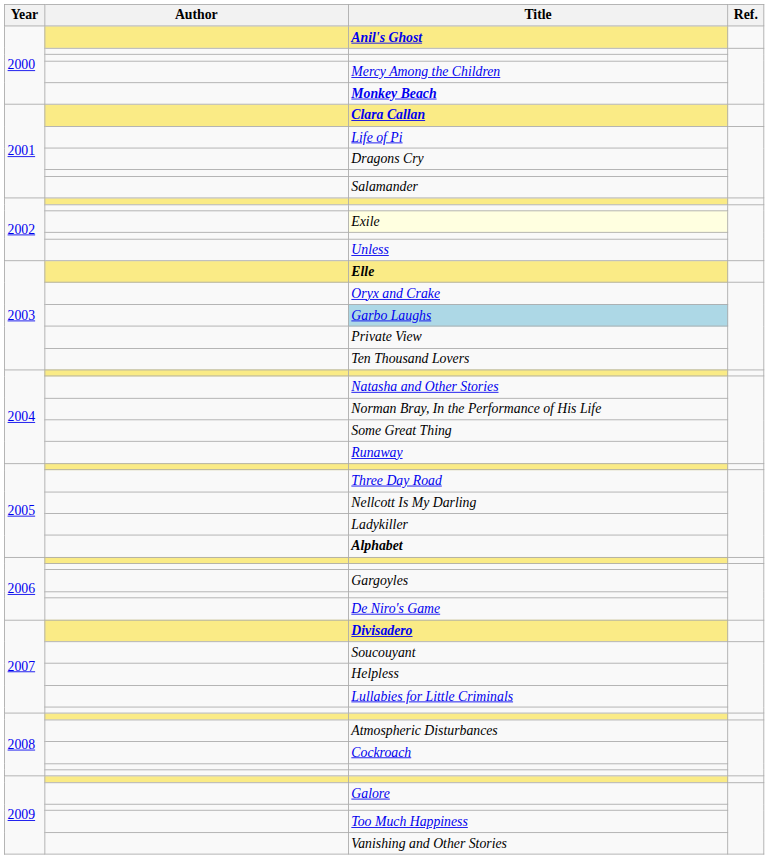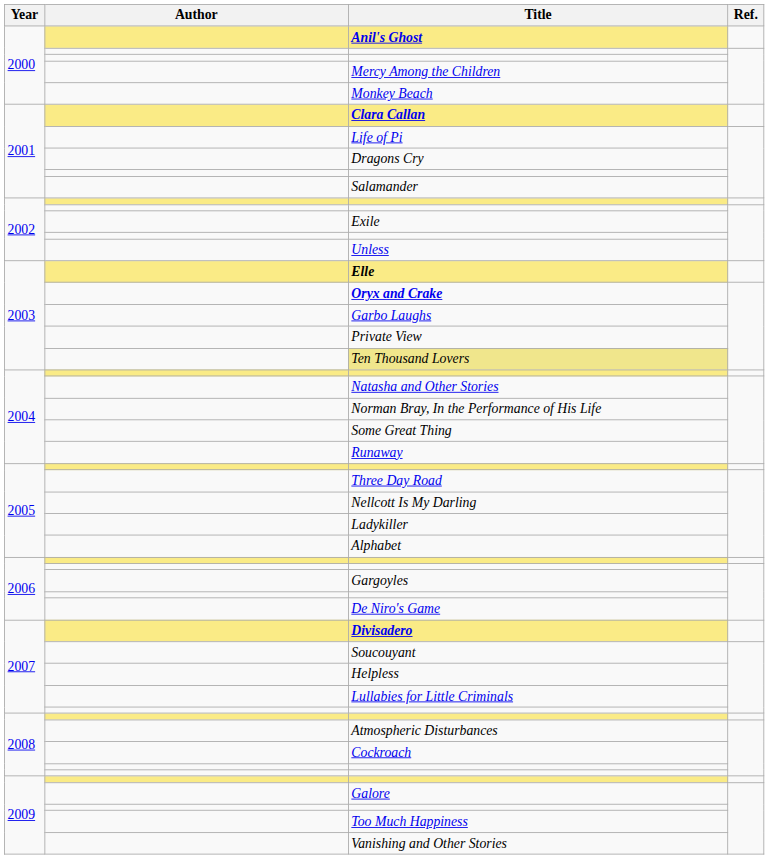(394, 93) bold -> (392, 93) normal
(365, 221) lightyellow background -> (365, 221) no background
(396, 293) normal -> (397, 293) bold
(391, 315) lightblue background -> (391, 315) no background
(410, 358) no background -> (410, 358) khaki background
(377, 546) bold -> (376, 546) normal
